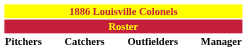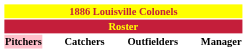(23, 41) no background -> (23, 41) pink background
